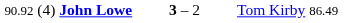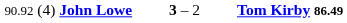(288, 10) normal -> (290, 10) bold
